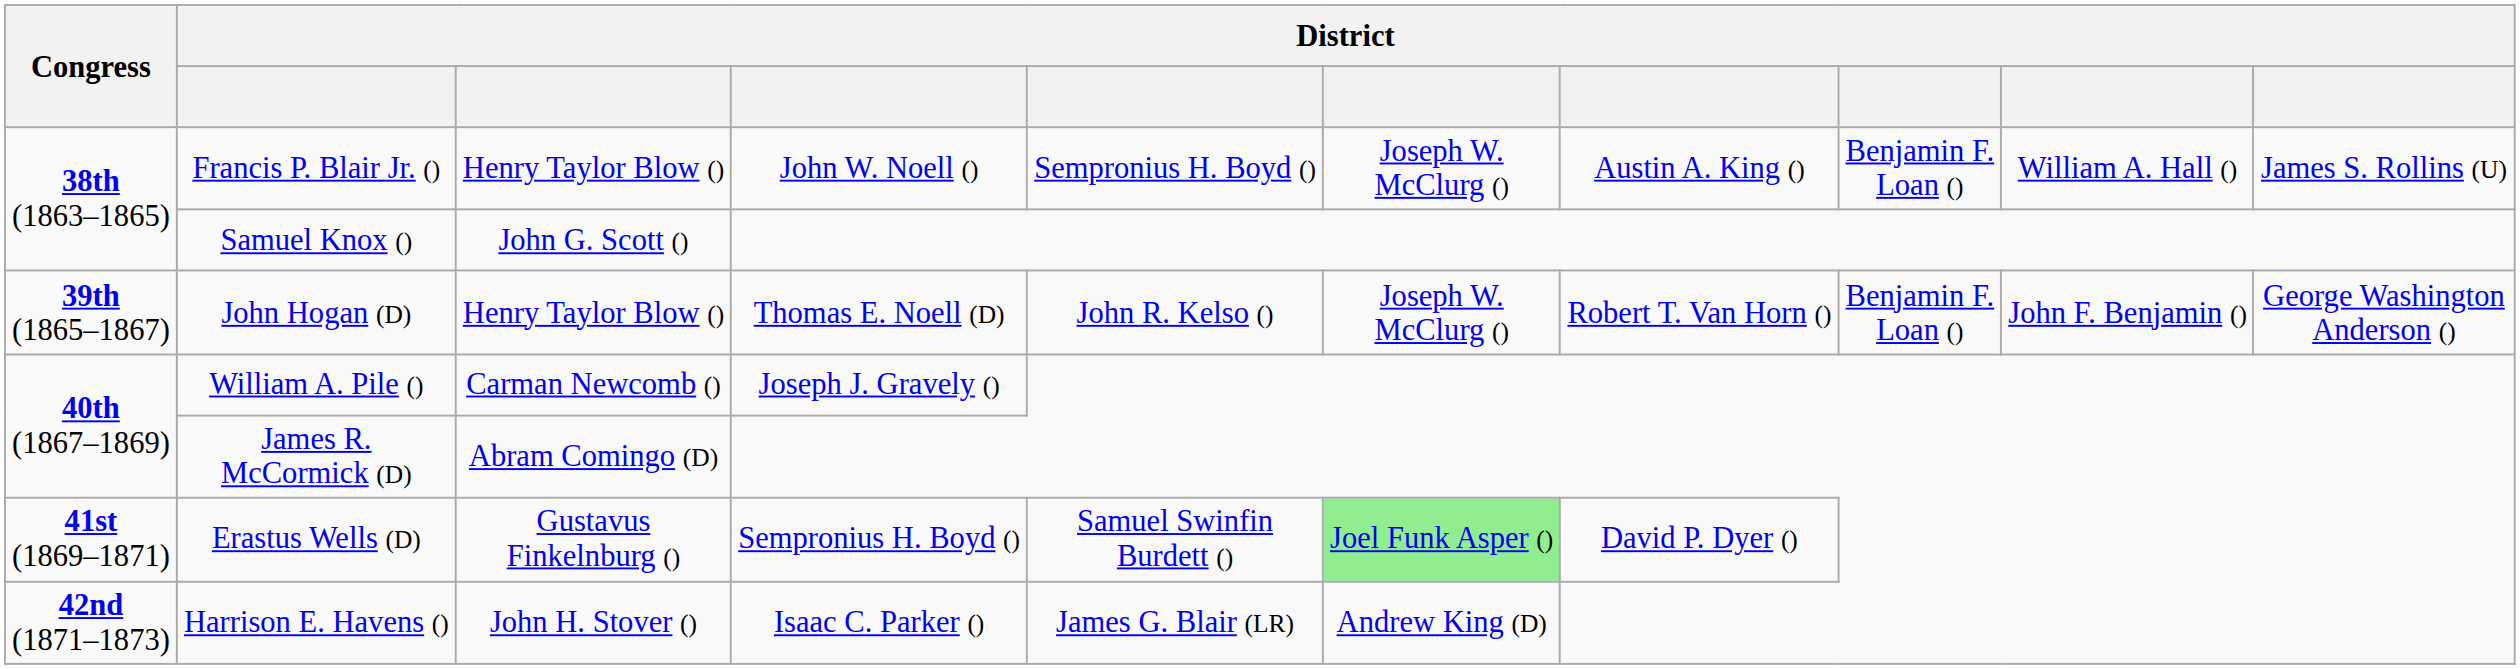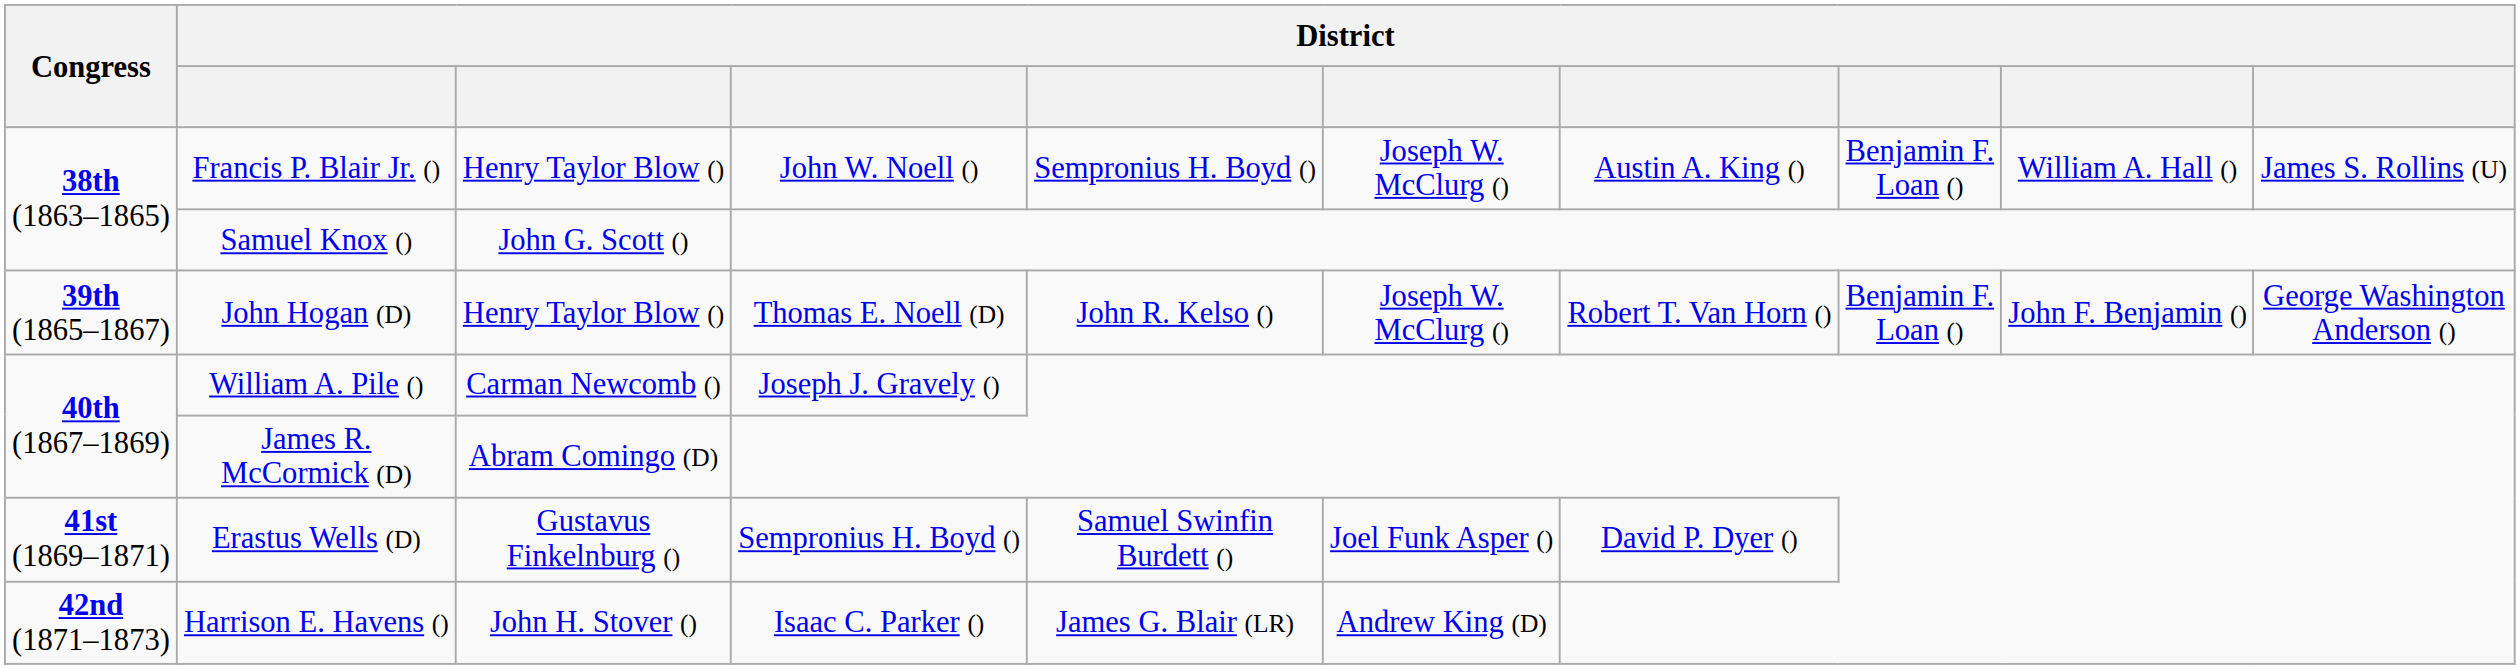(1442, 538) lightgreen background -> (1442, 538) no background
